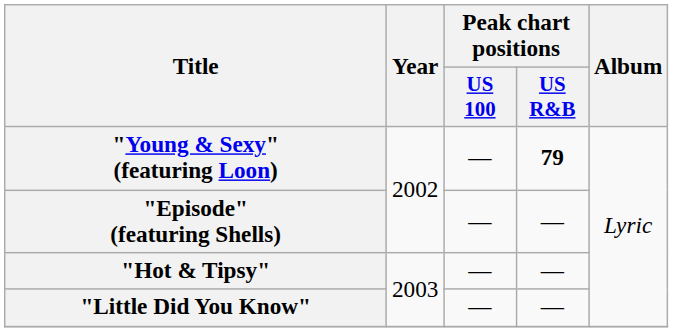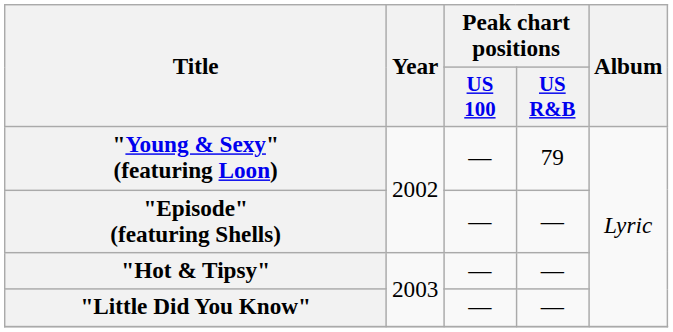(552, 157) bold -> (552, 157) normal
